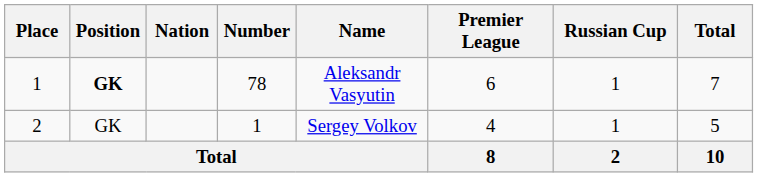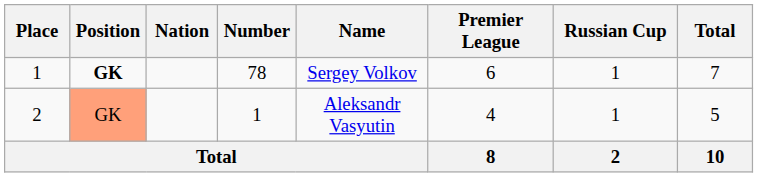(362, 84) Aleksandr Vasyutin -> (362, 73) Sergey Volkov
(108, 126) no background -> (108, 114) lightsalmon background
(362, 126) Sergey Volkov -> (362, 114) Aleksandr Vasyutin
